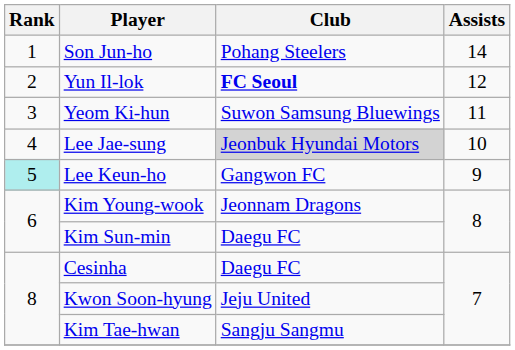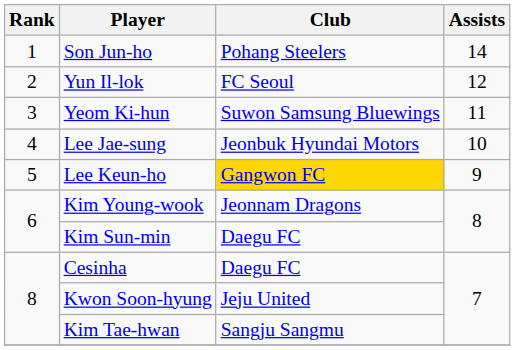(259, 81) bold -> (257, 81) normal
(320, 143) lightgrey background -> (320, 143) no background
(32, 174) paleturquoise background -> (32, 174) no background
(273, 174) no background -> (273, 174) gold background
